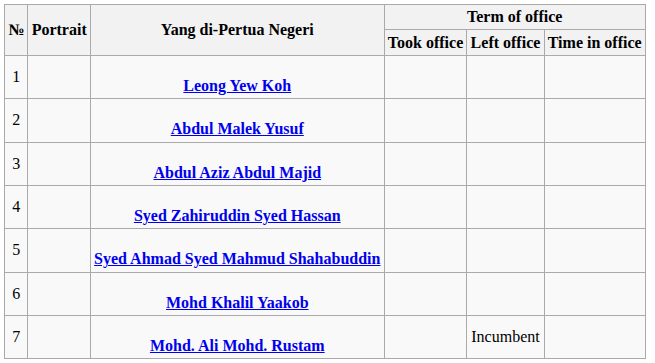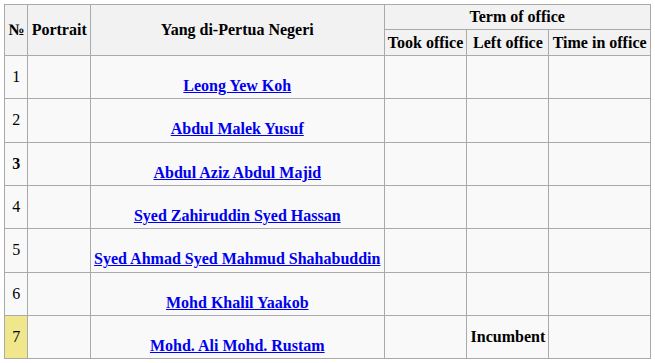(16, 163) normal -> (16, 163) bold
(16, 337) no background -> (16, 337) khaki background
(505, 337) normal -> (508, 337) bold
